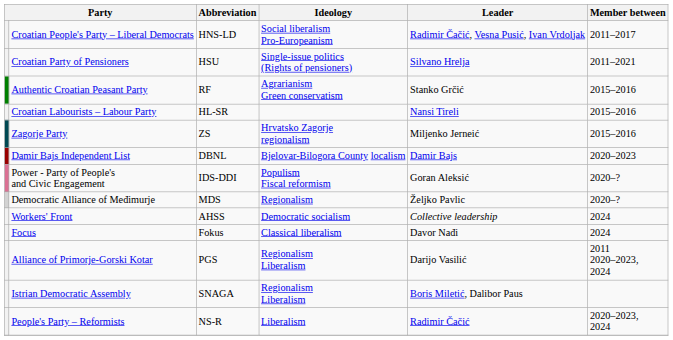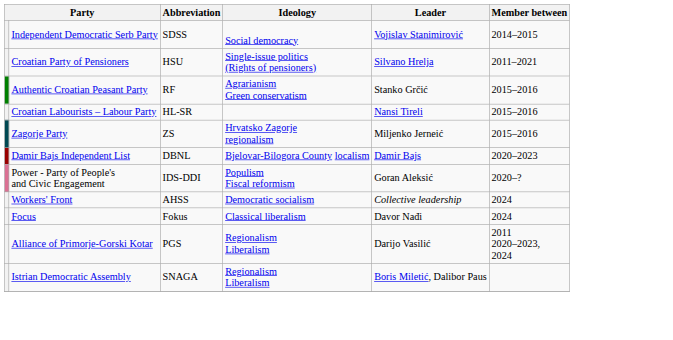- row: (103, 34)
+ row: (85, 34)
- row: (83, 200)
- row: (68, 321)
